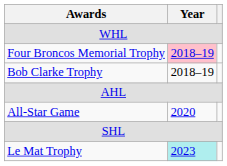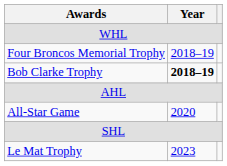(192, 53) pink background -> (192, 53) no background
(192, 72) normal -> (192, 72) bold
(183, 151) paleturquoise background -> (183, 151) no background
